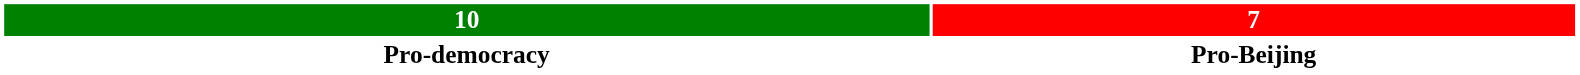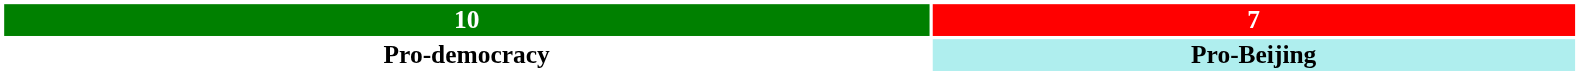(1254, 54) no background -> (1254, 54) paleturquoise background
